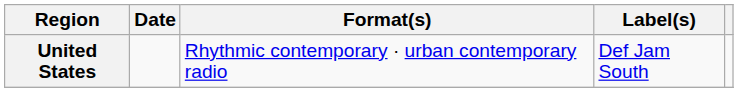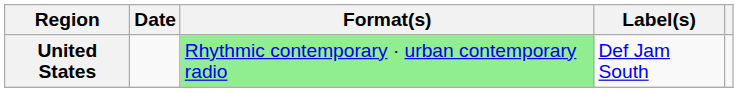(381, 60) no background -> (381, 60) lightgreen background
